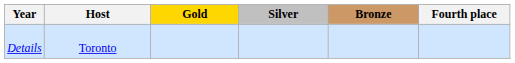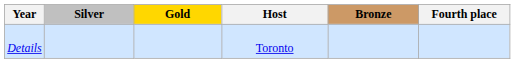columns swapped: (98, 14) <-> (283, 14)
